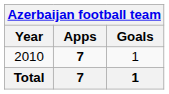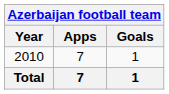(80, 57) bold -> (80, 57) normal
